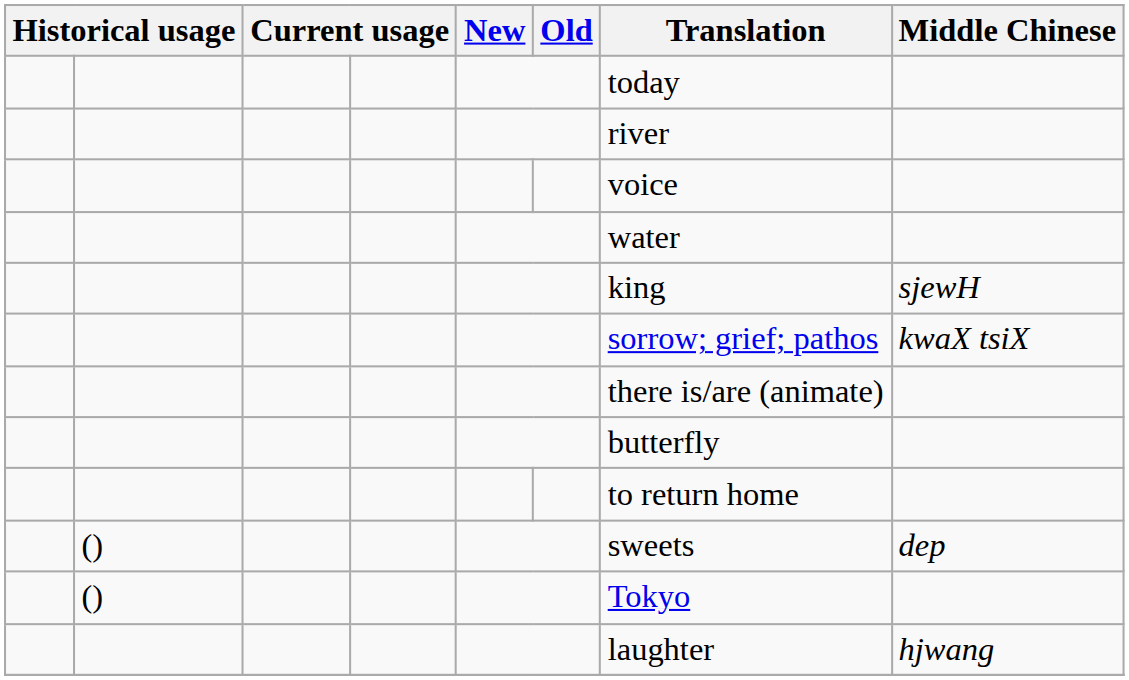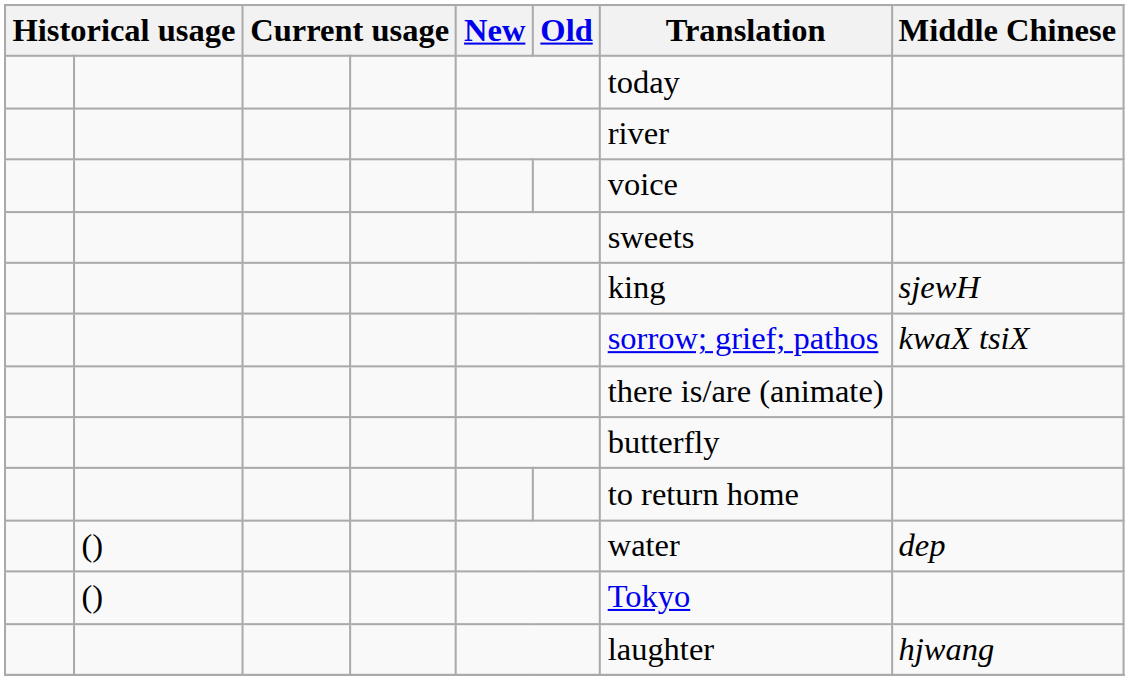(644, 236) water -> (651, 236) sweets
(651, 545) sweets -> (644, 545) water
